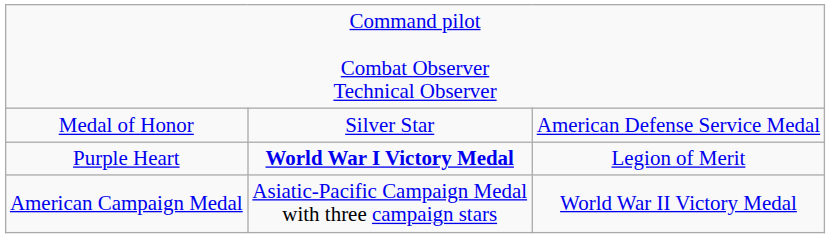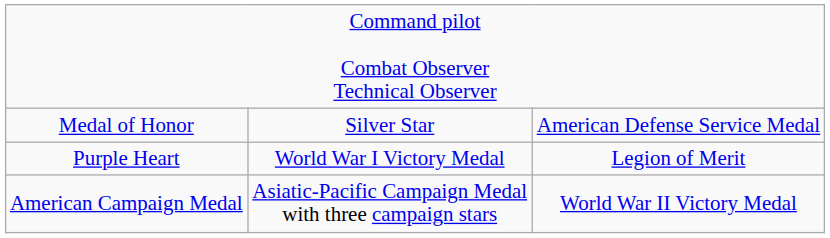(390, 158) bold -> (390, 158) normal
